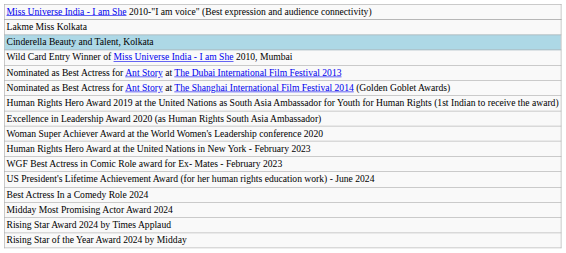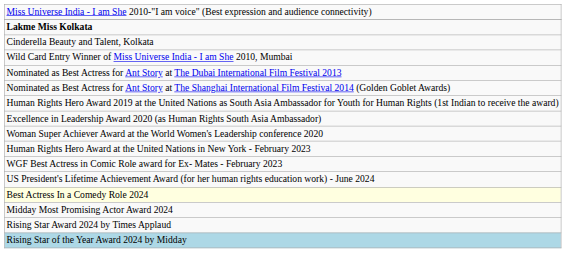(47, 27) normal -> (49, 27) bold
(80, 42) lightblue background -> (80, 42) no background
(77, 194) no background -> (77, 194) lightyellow background
(97, 240) no background -> (97, 240) lightblue background
